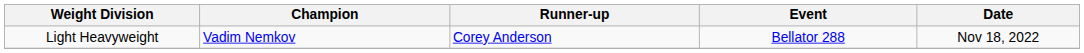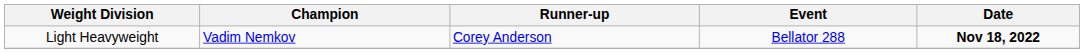(998, 37) normal -> (998, 37) bold
